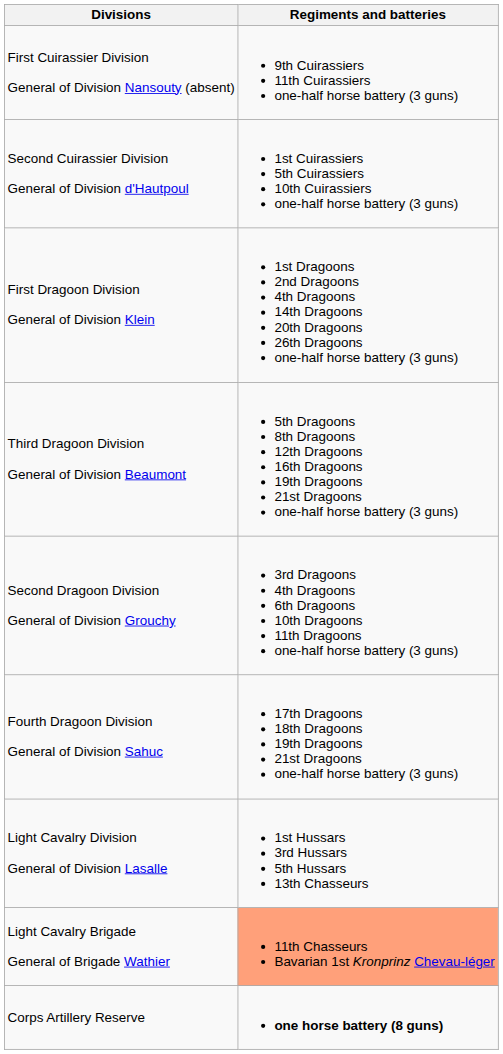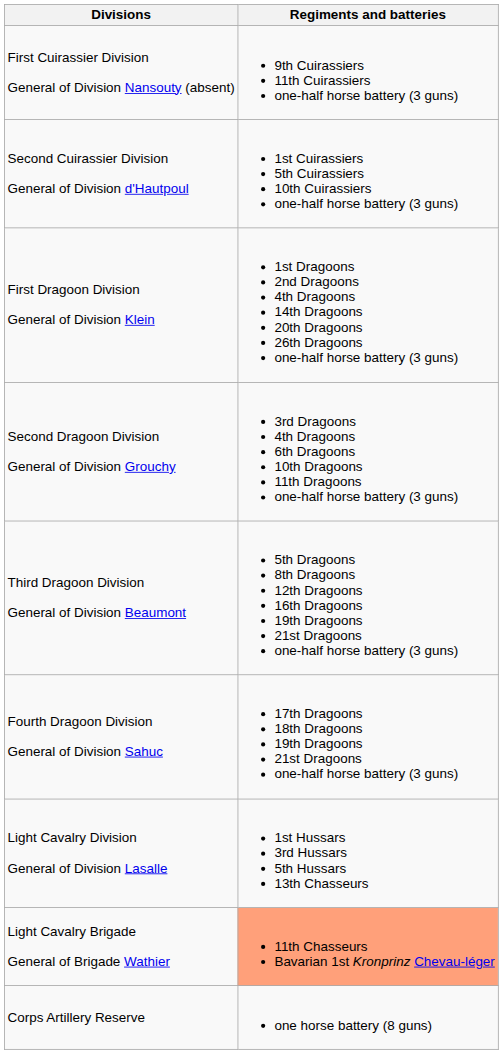rows swapped: (92, 605) <-> (97, 459)
(368, 1025) bold -> (368, 1025) normal
